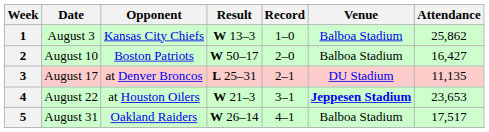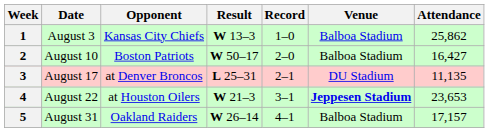(449, 117) 17,517 -> (449, 117) 17,157
